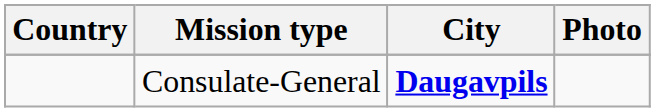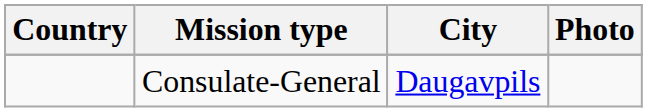(471, 80) bold -> (468, 80) normal
